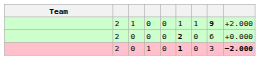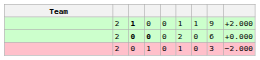(133, 23) normal -> (133, 23) bold
(211, 23) bold -> (211, 23) normal
(133, 36) normal -> (133, 36) bold
(149, 36) normal -> (149, 36) bold
(180, 36) bold -> (180, 36) normal
(180, 49) bold -> (180, 49) normal
(239, 49) bold -> (239, 49) normal
